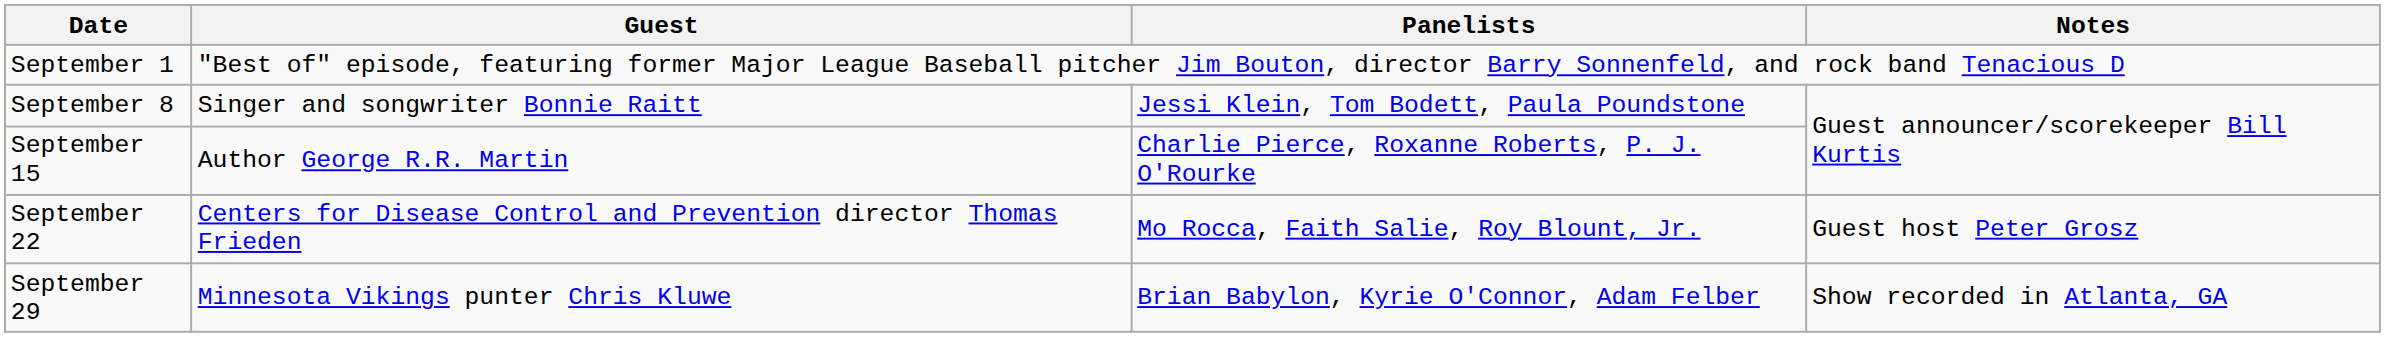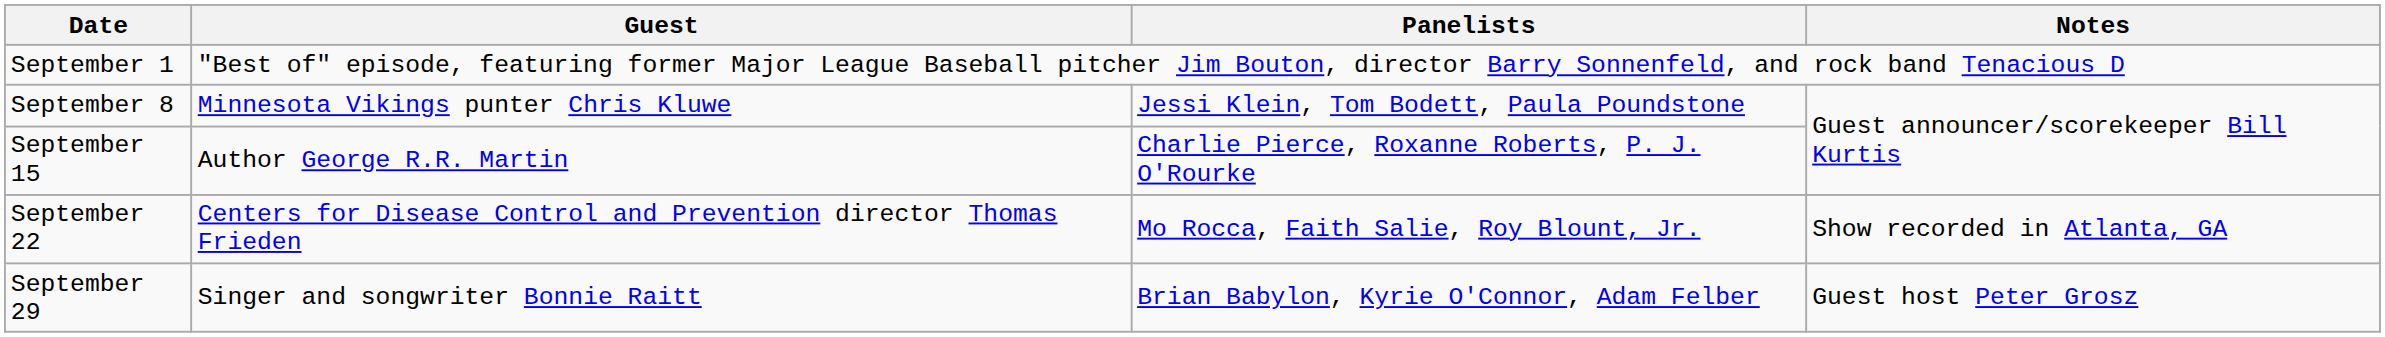(450, 106) Singer and songwriter Bonnie Raitt -> (465, 106) Minnesota Vikings punter Chris Kluwe
(1975, 229) Guest host Peter Grosz -> (2020, 229) Show recorded in Atlanta, GA
(465, 298) Minnesota Vikings punter Chris Kluwe -> (450, 298) Singer and songwriter Bonnie Raitt
(2020, 298) Show recorded in Atlanta, GA -> (1975, 298) Guest host Peter Grosz
